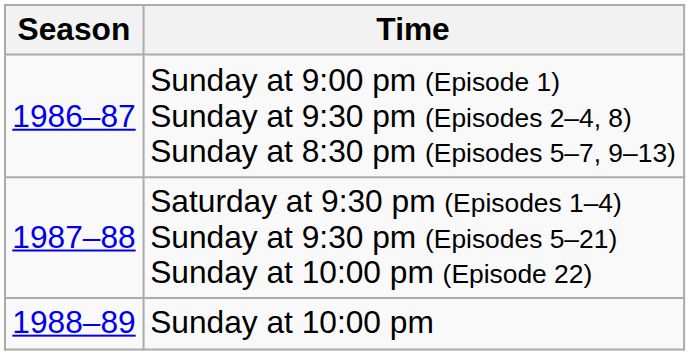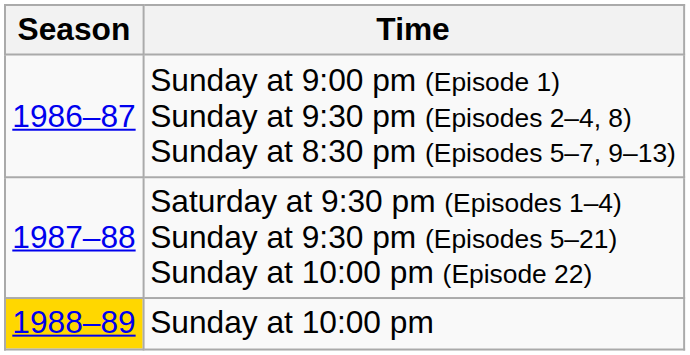(74, 322) no background -> (74, 322) gold background
